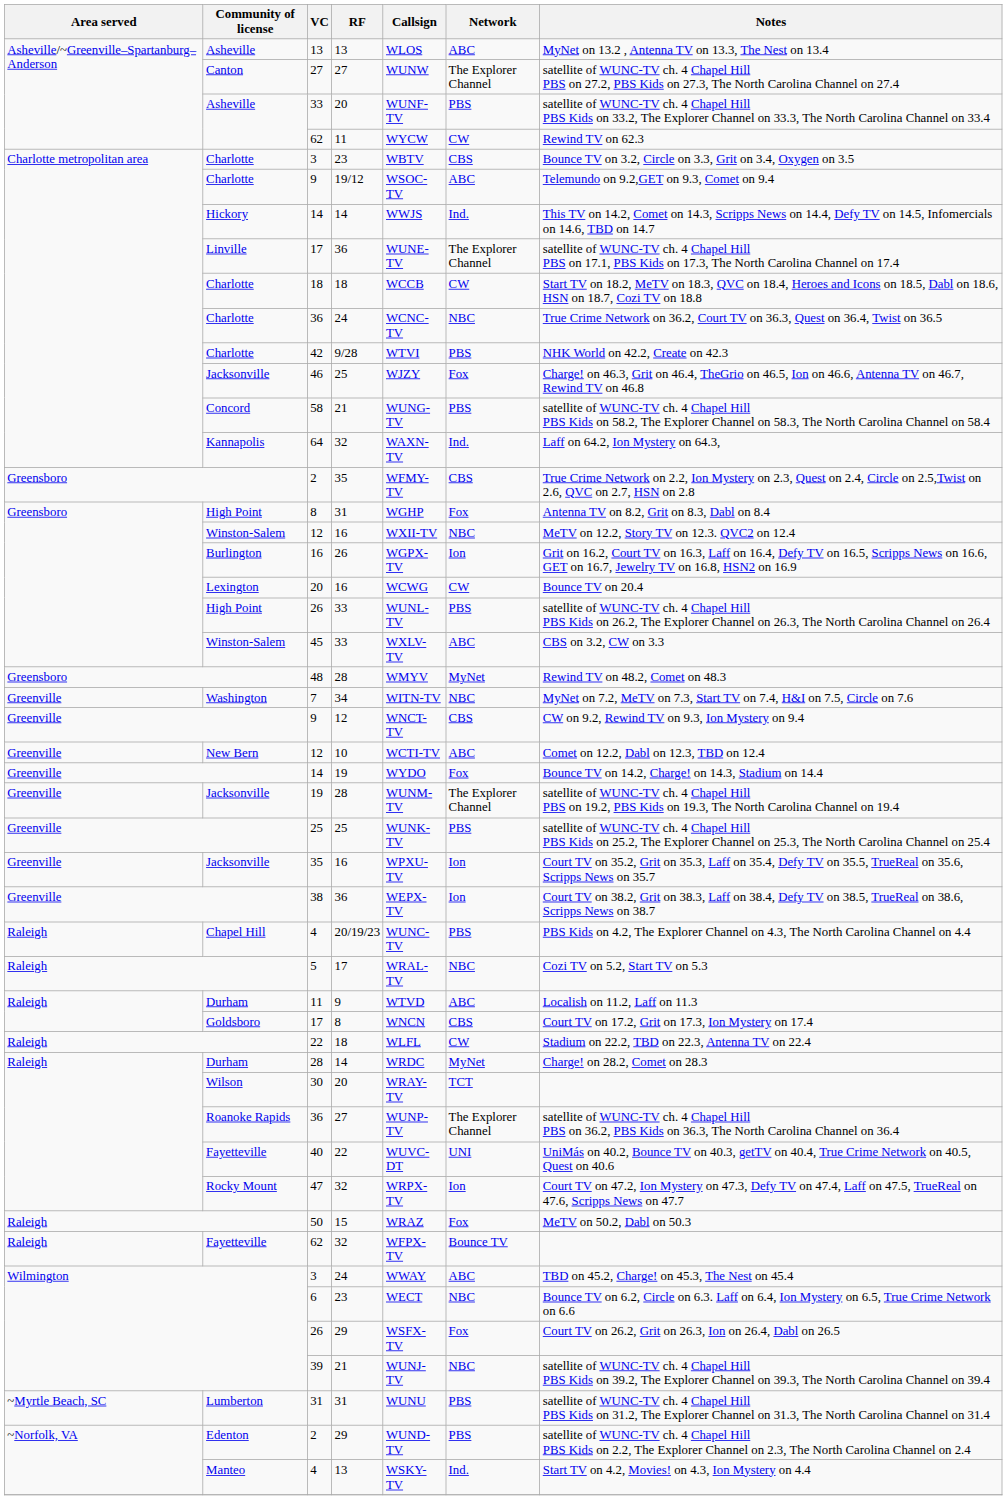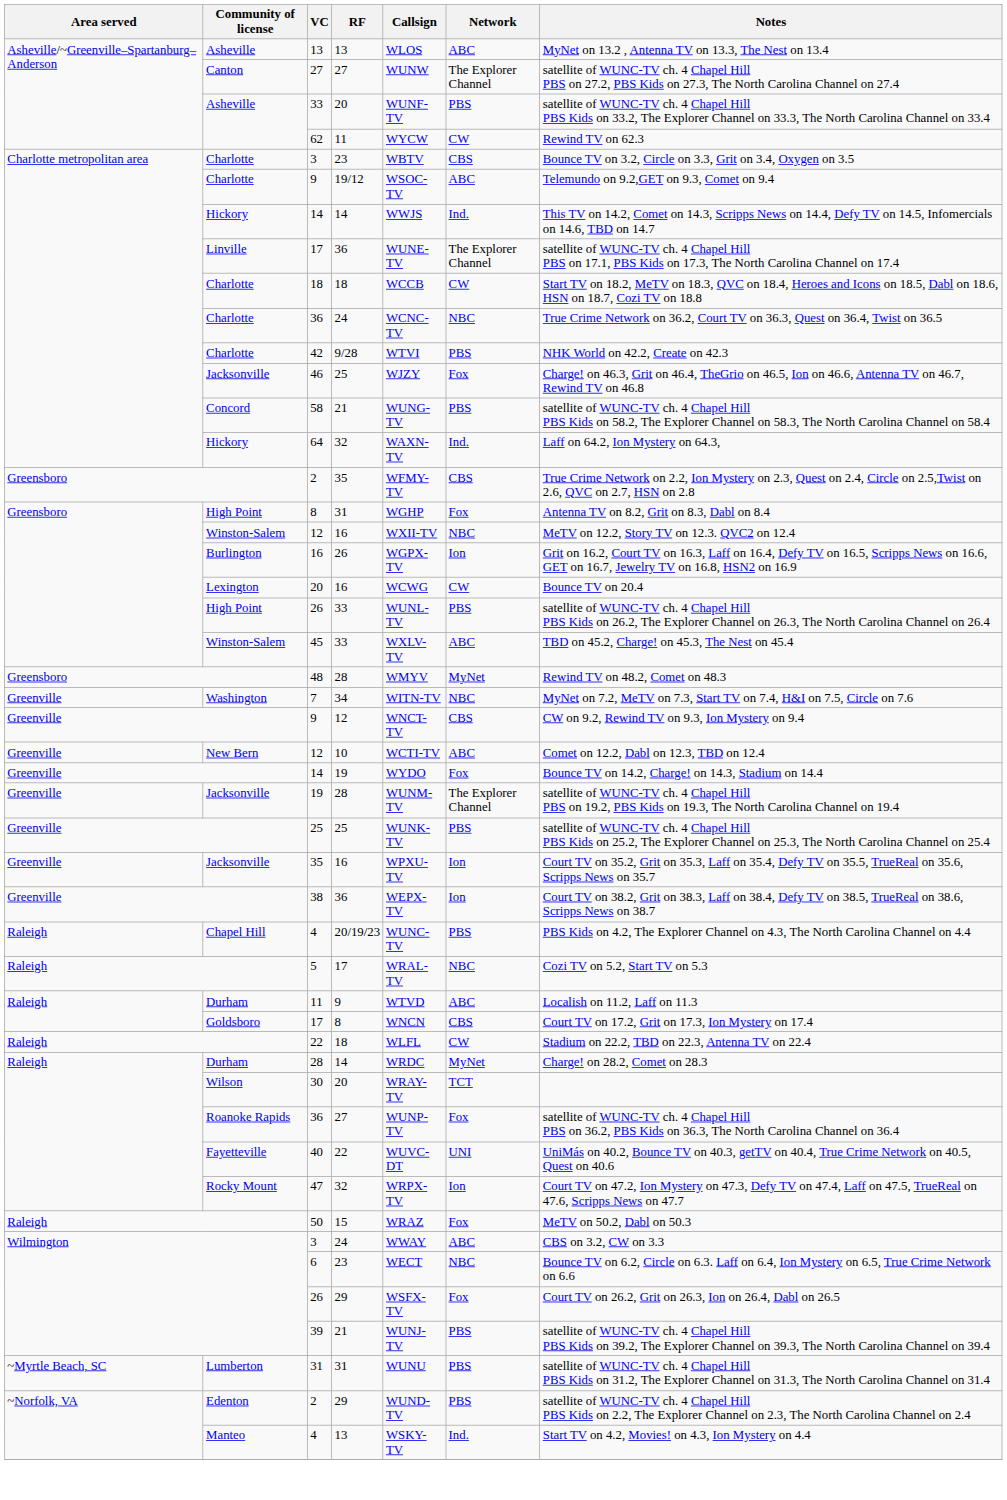(235, 442) Kannapolis -> (227, 442) Hickory
(603, 642) CBS on 3.2, CW on 3.3 -> (668, 642) TBD on 45.2, Charge! on 45.3, The Nest on 45.4
(483, 1124) The Explorer Channel -> (459, 1117) Fox
- row: (317, 1241)
(668, 1276) TBD on 45.2, Charge! on 45.3, The Nest on 45.4 -> (603, 1241) CBS on 3.2, CW on 3.3
(462, 1366) NBC -> (460, 1331) PBS
